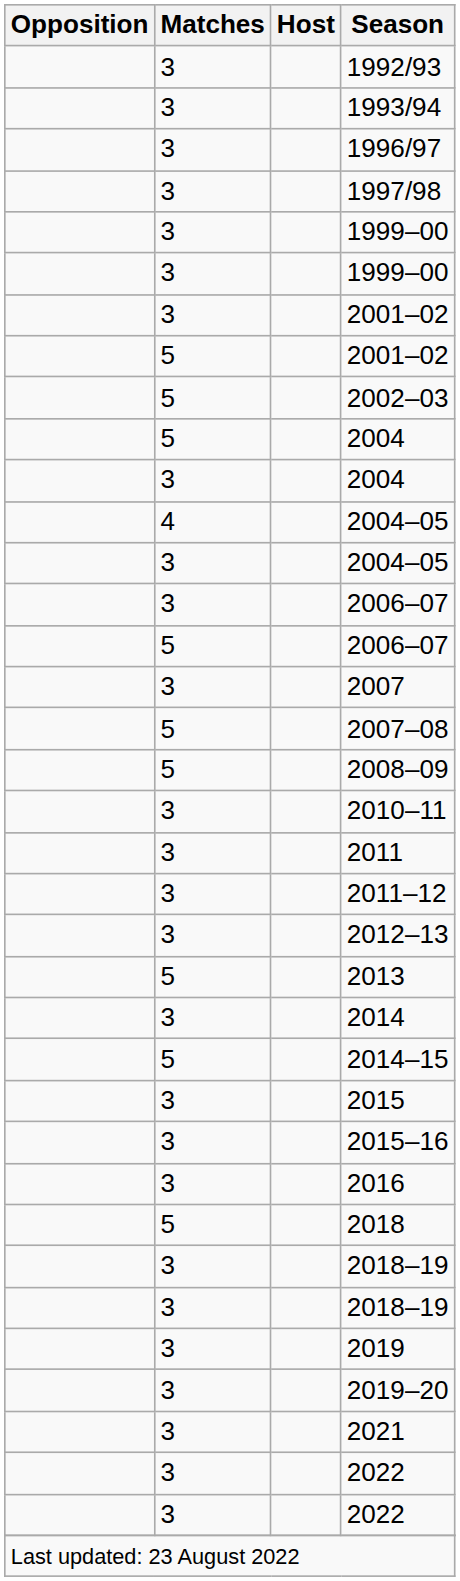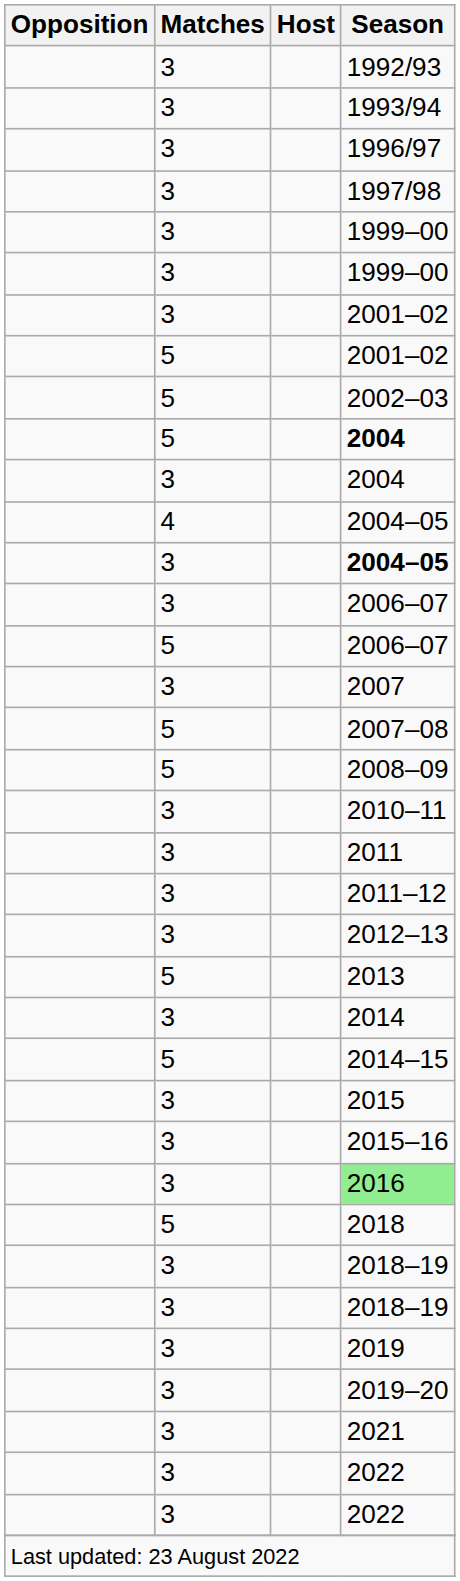(376, 438) normal -> (376, 438) bold
(398, 562) normal -> (398, 562) bold
(376, 1183) no background -> (376, 1183) lightgreen background
